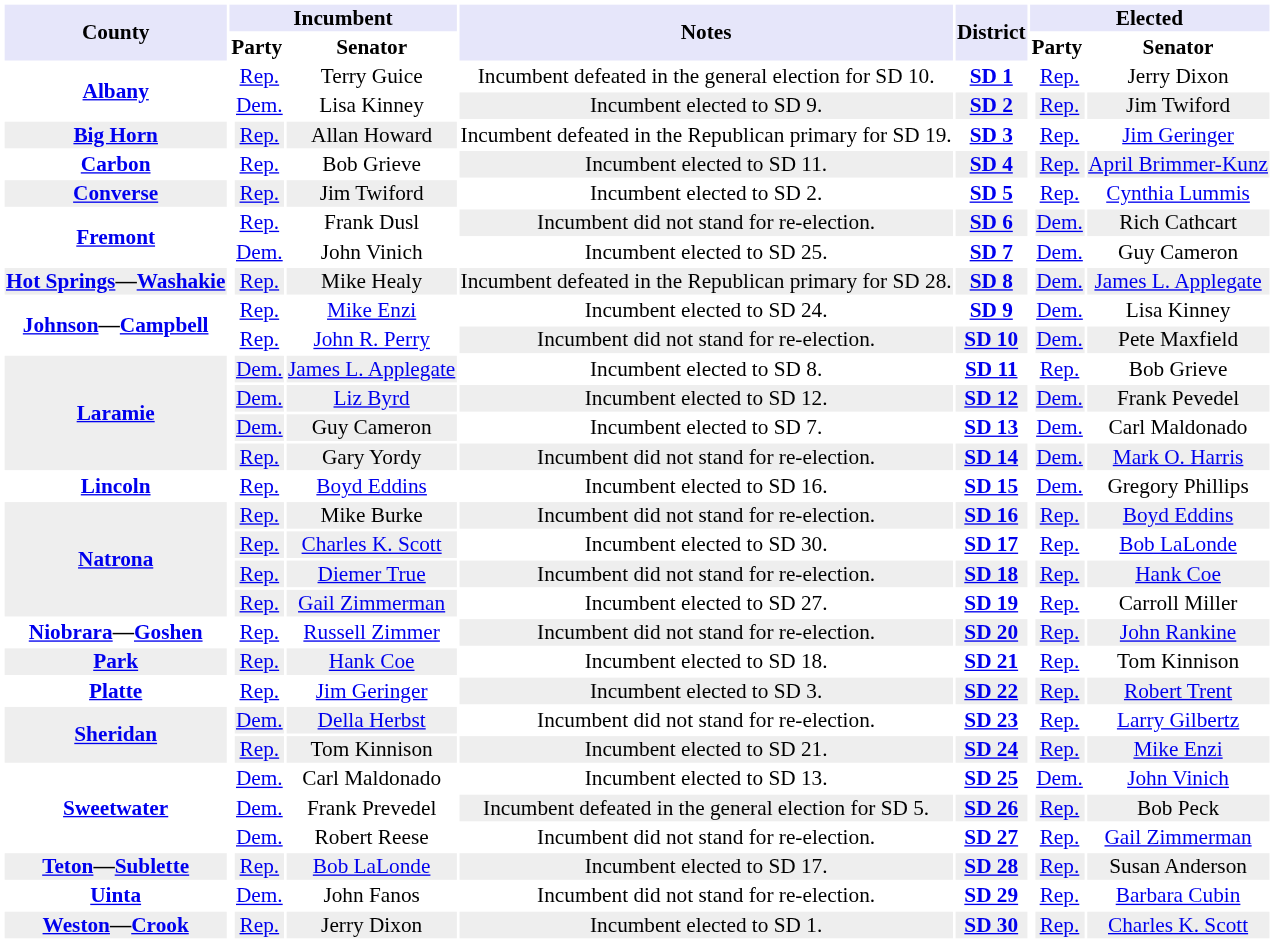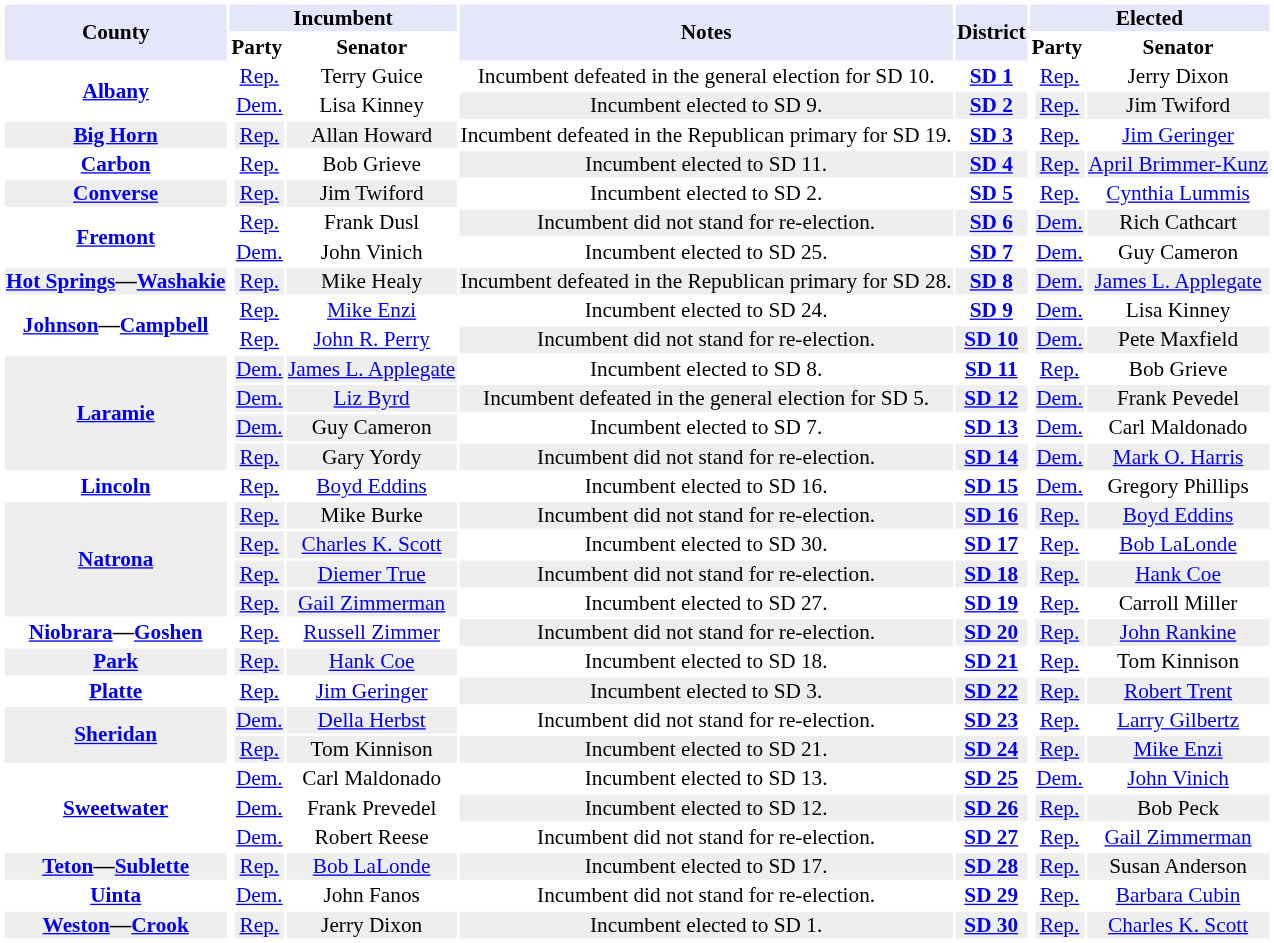(706, 398) Incumbent elected to SD 12. -> (706, 398) Incumbent defeated in the general election for SD 5.
(706, 807) Incumbent defeated in the general election for SD 5. -> (706, 807) Incumbent elected to SD 12.
